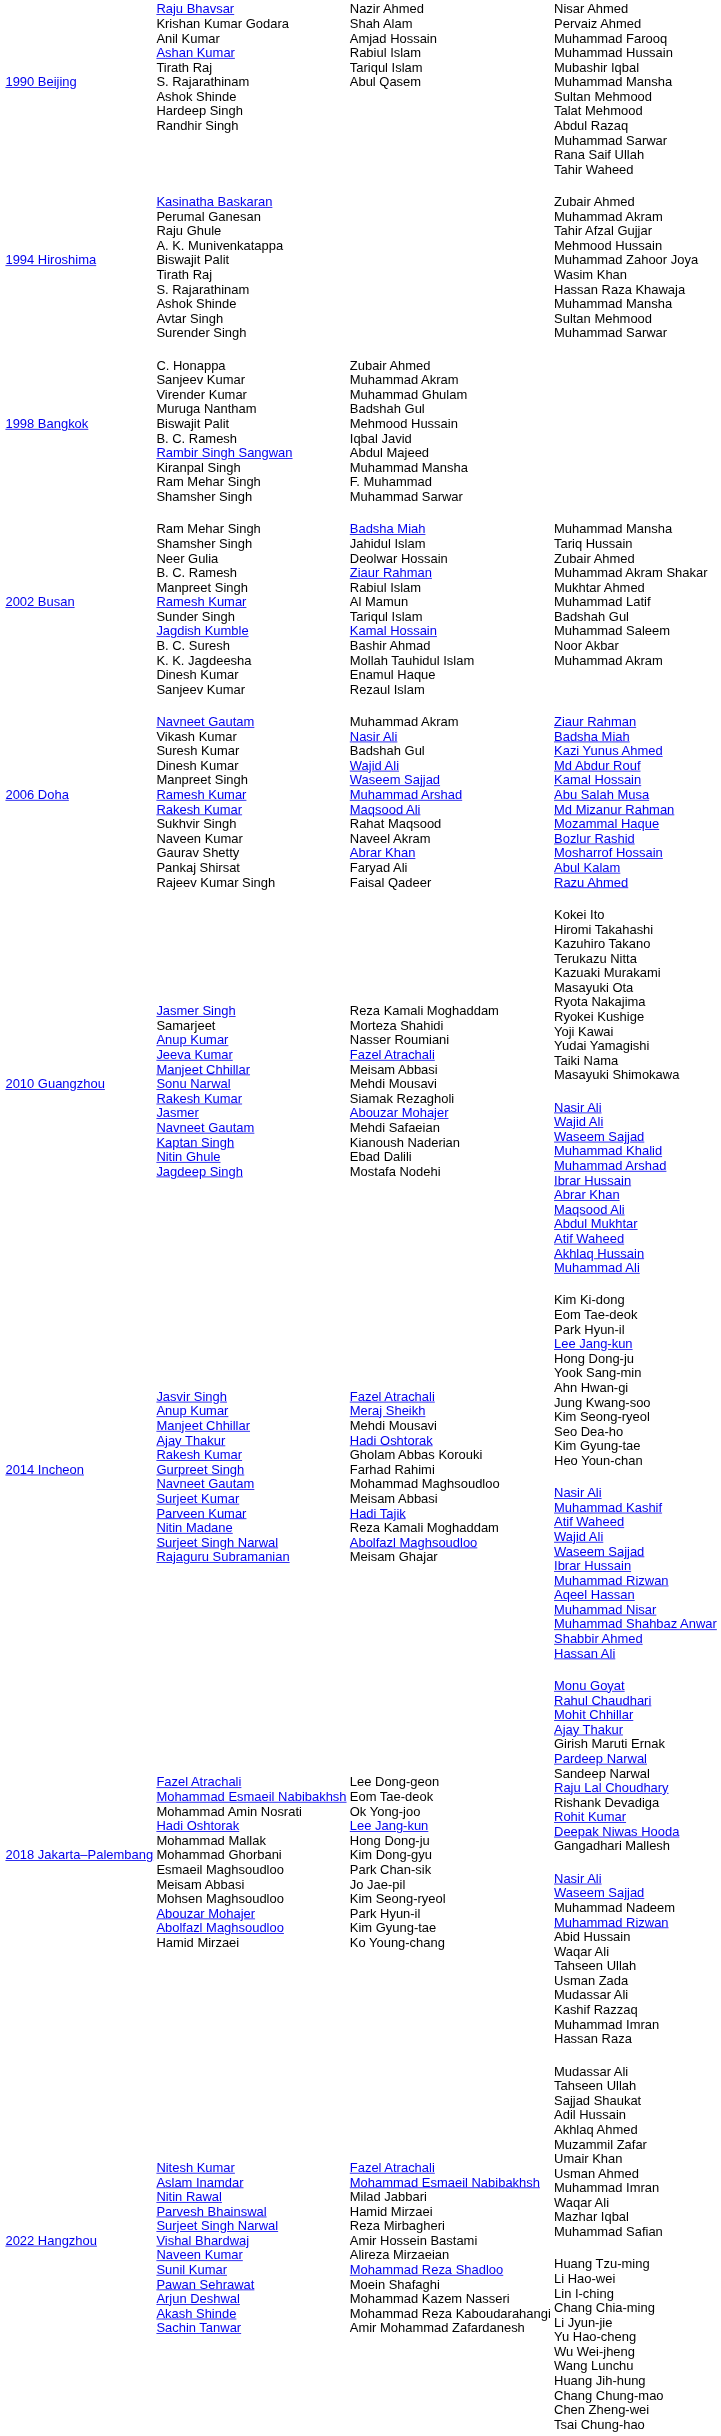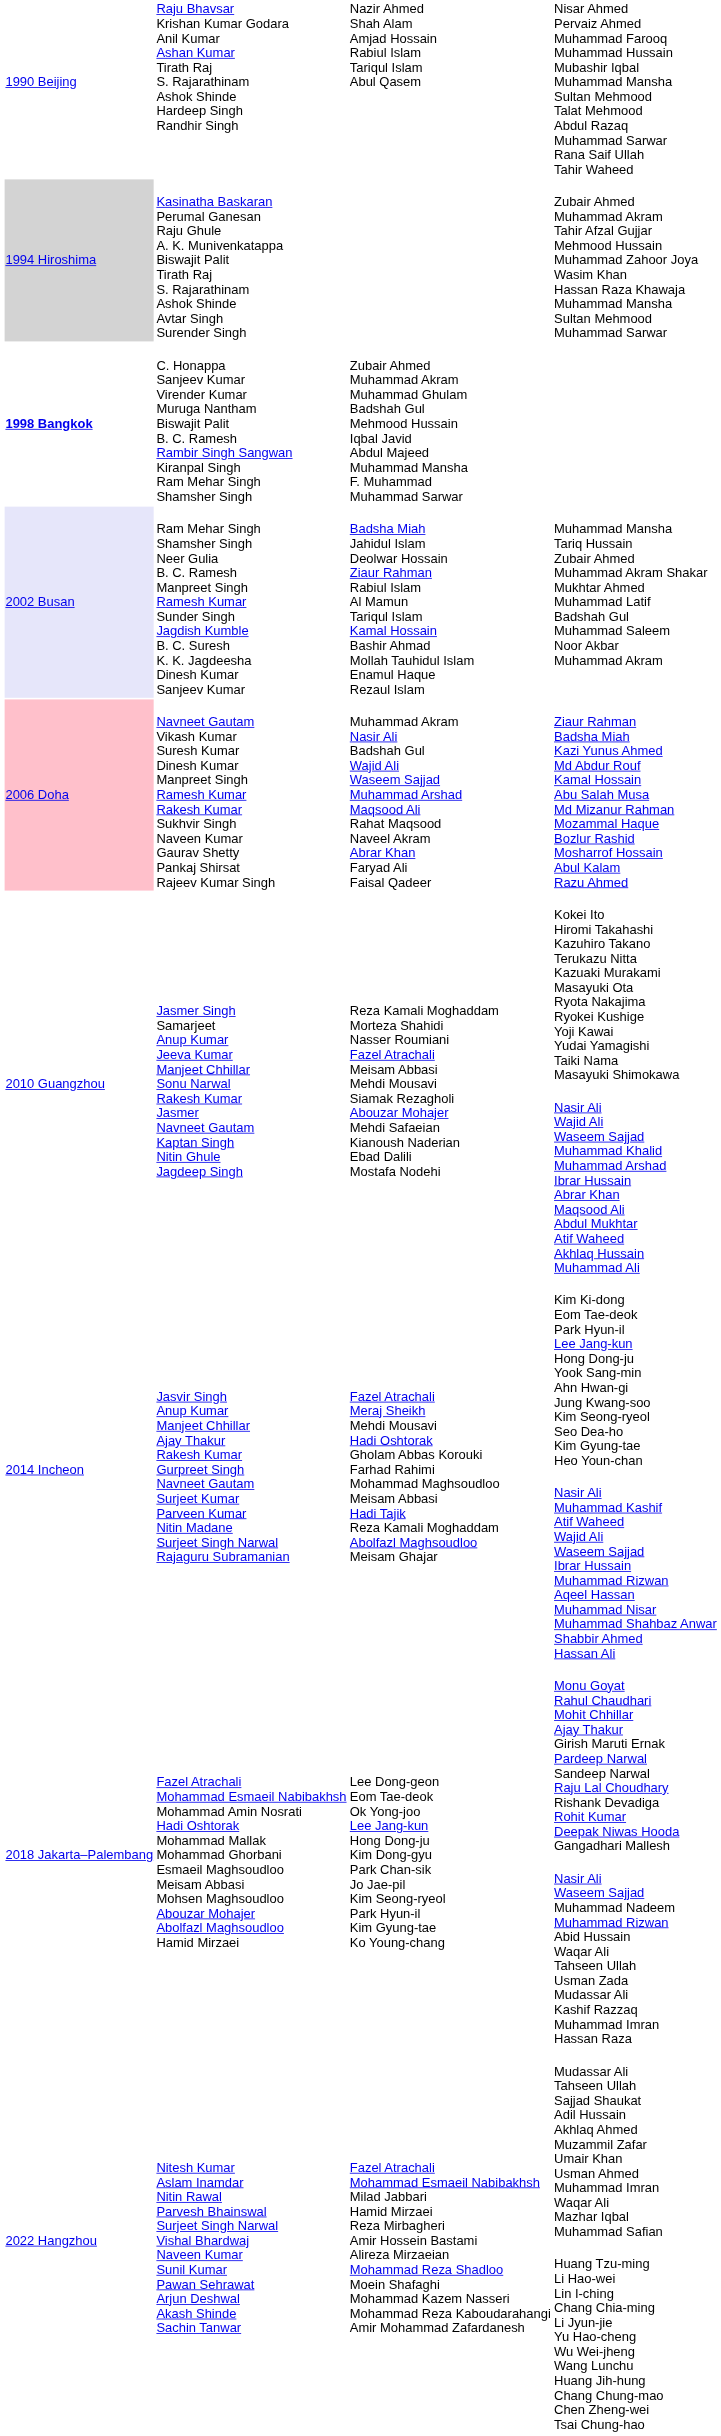(51, 260) no background -> (51, 260) lightgrey background
(47, 424) normal -> (49, 424) bold
(40, 602) no background -> (40, 602) lavender background
(37, 795) no background -> (37, 795) pink background
